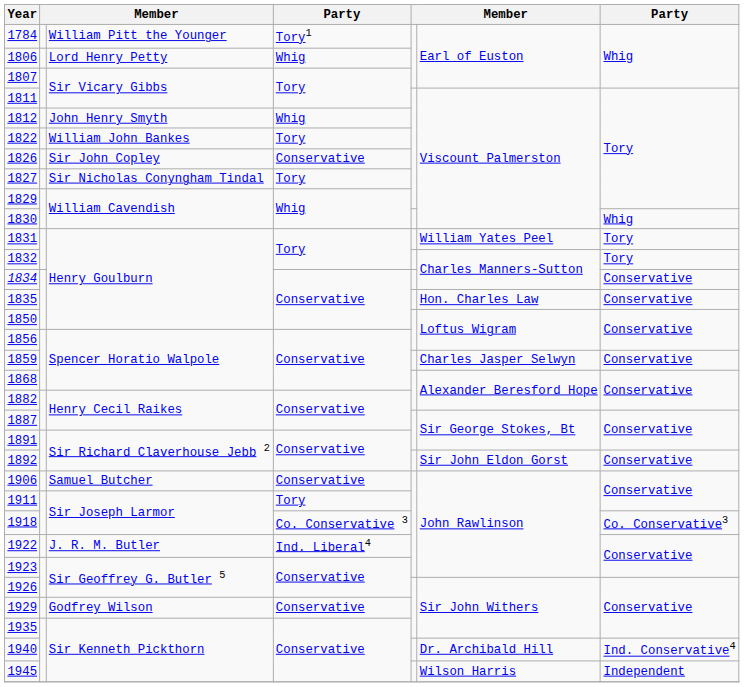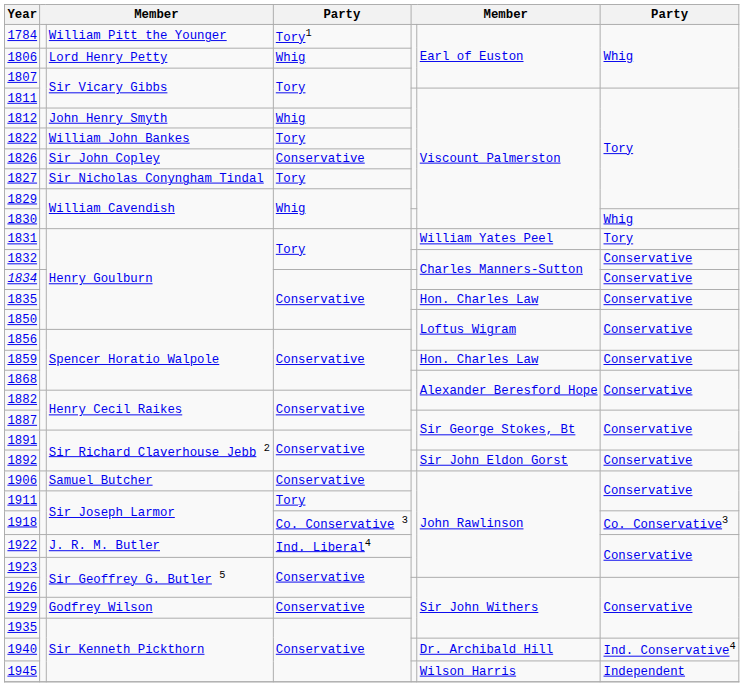(618, 259) Tory -> (648, 259) Conservative
(498, 360) Charles Jasper Selwyn -> (479, 360) Hon. Charles Law
